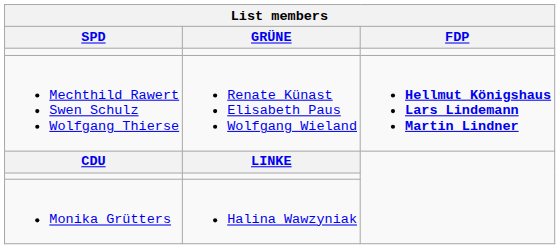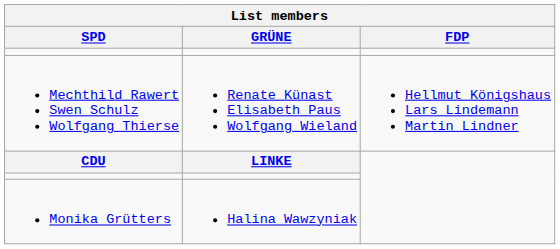(457, 111) bold -> (457, 111) normal
